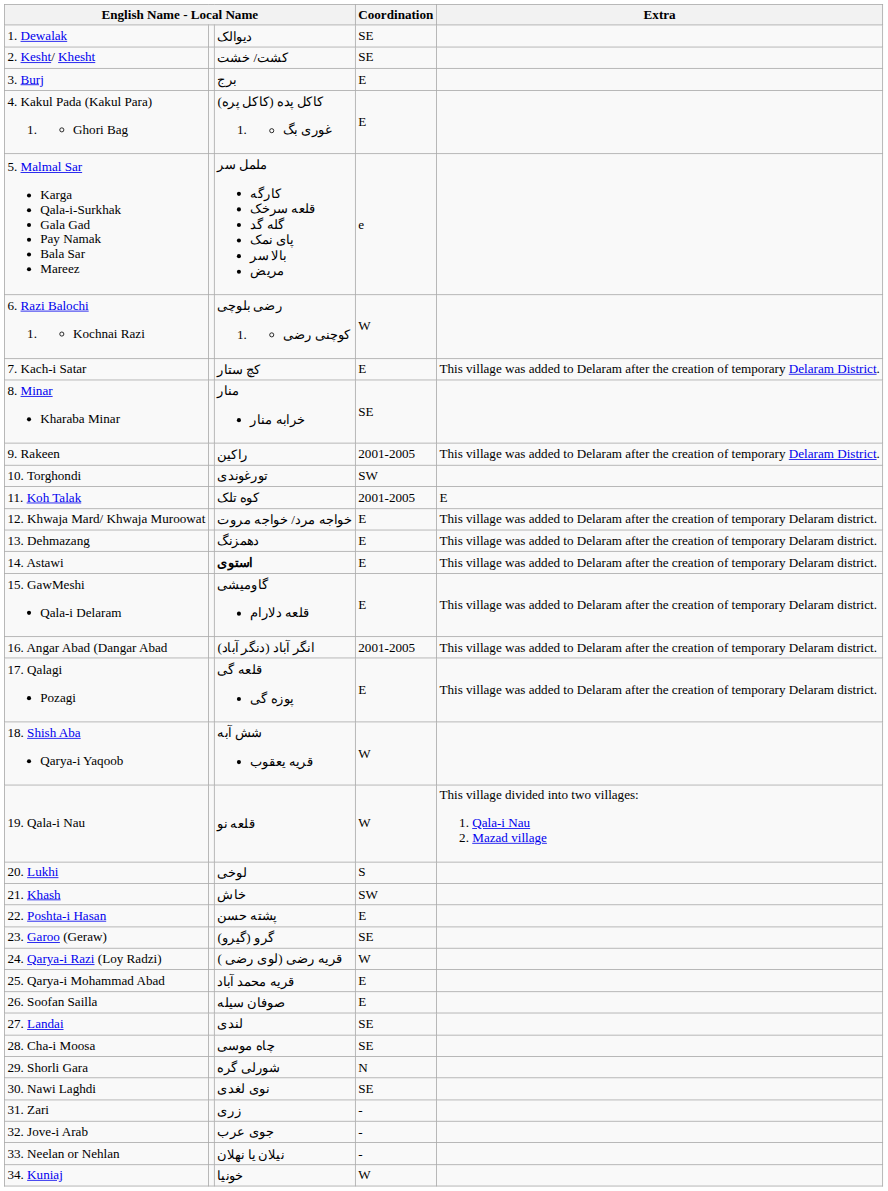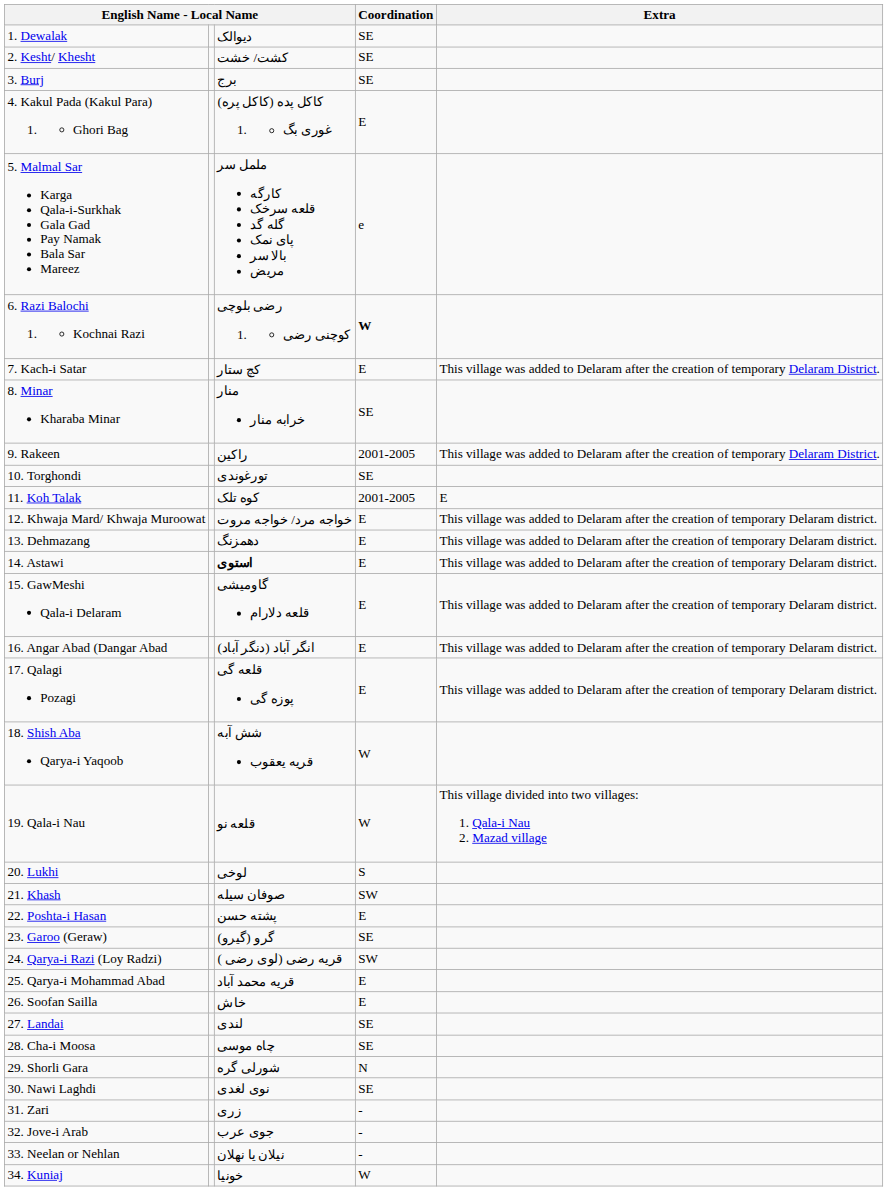(362, 79) E -> (366, 79) SE
(364, 326) normal -> (365, 326) bold
(368, 475) SW -> (366, 475) SE
(387, 647) 2001-2005 -> (362, 647) E
(232, 894) خاش -> (251, 894) صوفان سیله
(364, 959) W -> (368, 959) SW
(251, 1002) صوفان سیله -> (232, 1002) خاش
